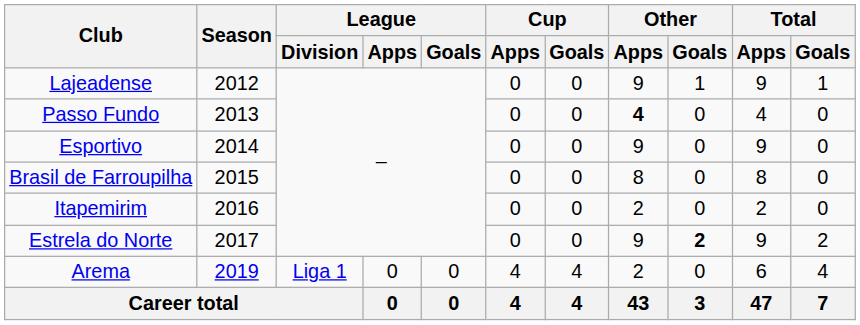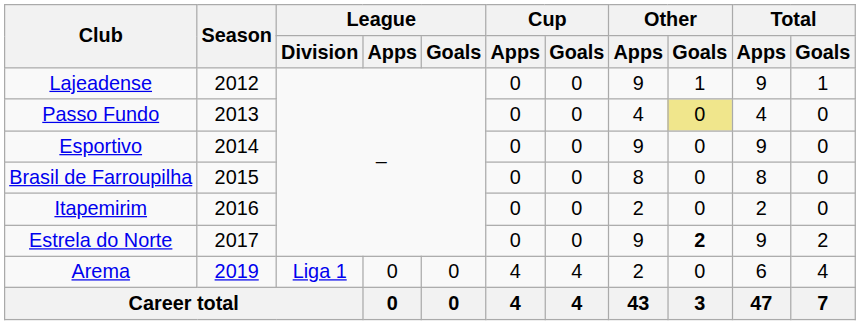(638, 114) bold -> (638, 114) normal
(700, 114) no background -> (700, 114) khaki background
